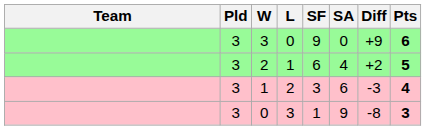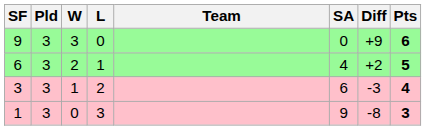columns swapped: (112, 16) <-> (316, 16)
